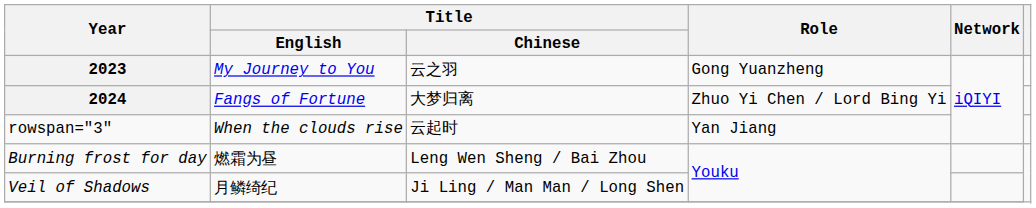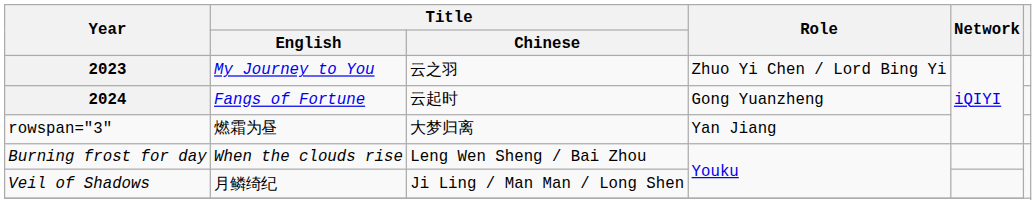(758, 71) Gong Yuanzheng -> (819, 71) Zhuo Yi Chen / Lord Bing Yi
(442, 100) 大梦归离 -> (434, 100) 云起时
(819, 100) Zhuo Yi Chen / Lord Bing Yi -> (758, 100) Gong Yuanzheng
(308, 129) When the clouds rise -> (246, 130) 燃霜为昼
(434, 130) 云起时 -> (442, 130) 大梦归离
(246, 159) 燃霜为昼 -> (308, 156) When the clouds rise
